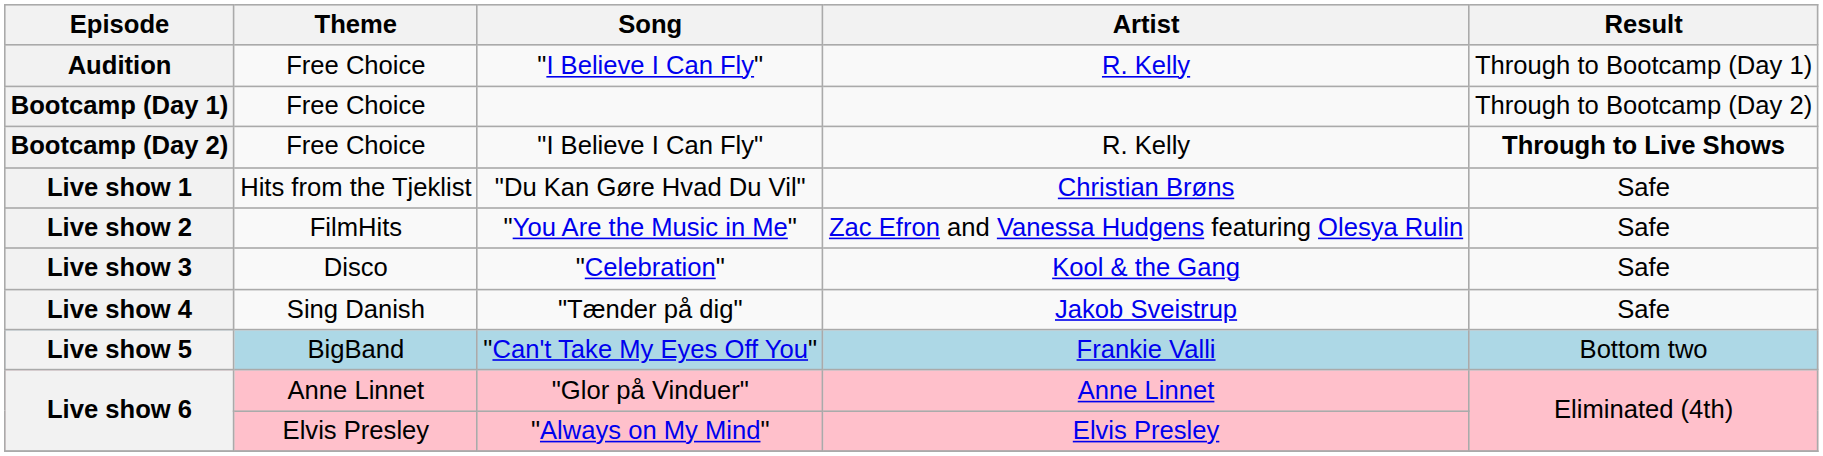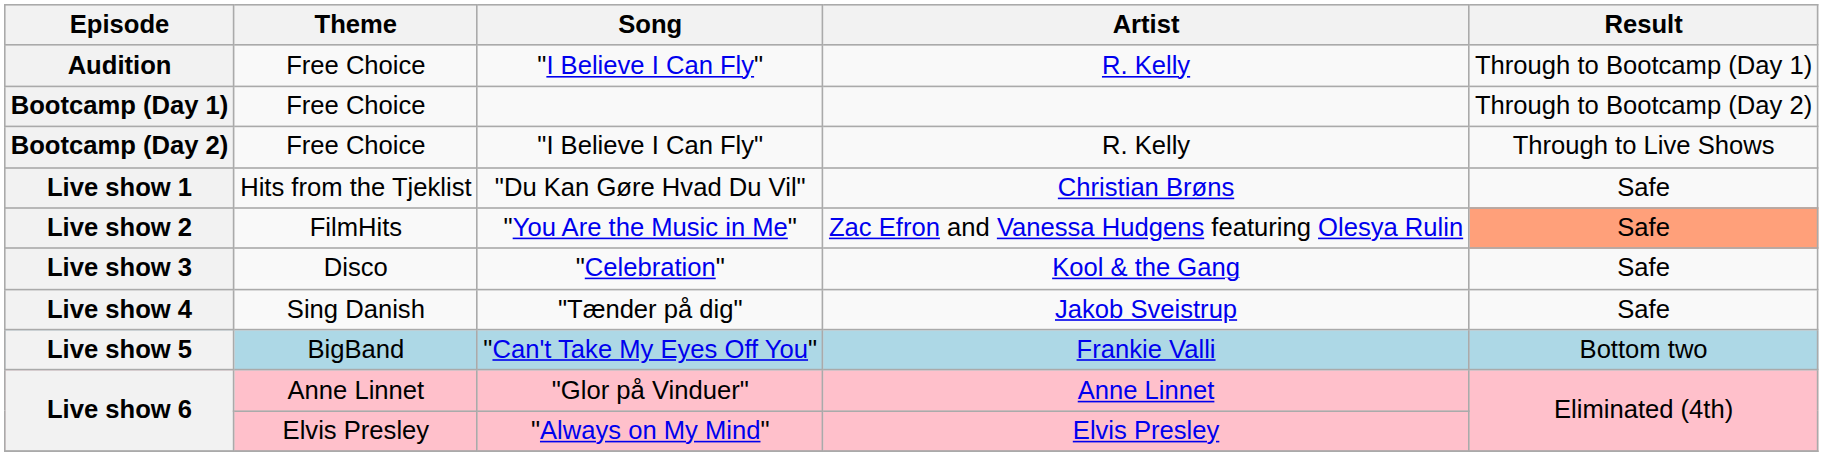(1644, 146) bold -> (1644, 146) normal
(1644, 227) no background -> (1644, 227) lightsalmon background
